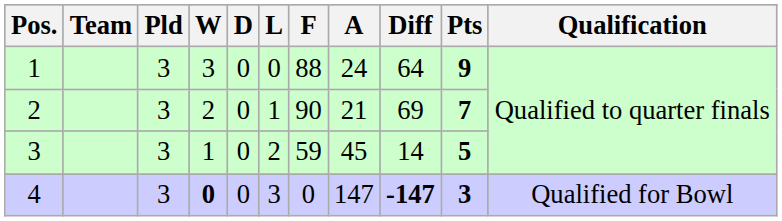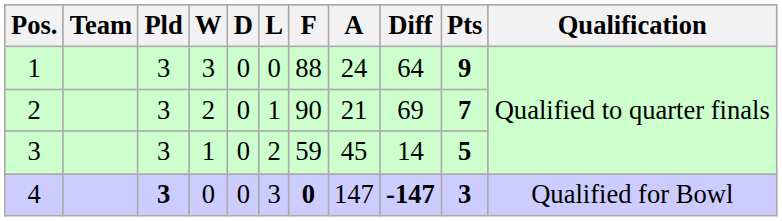(164, 194) normal -> (164, 194) bold
(208, 194) bold -> (208, 194) normal
(309, 194) normal -> (309, 194) bold
